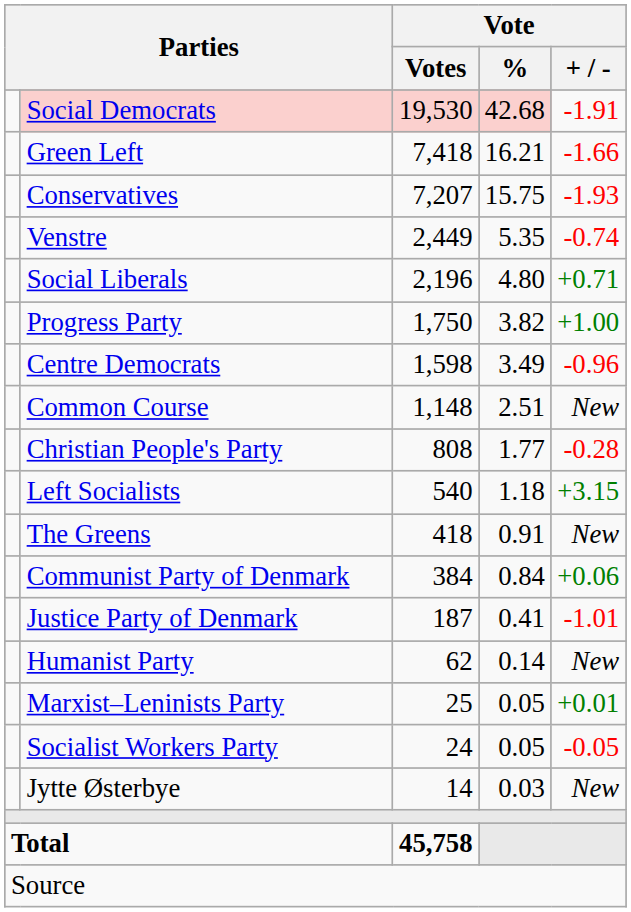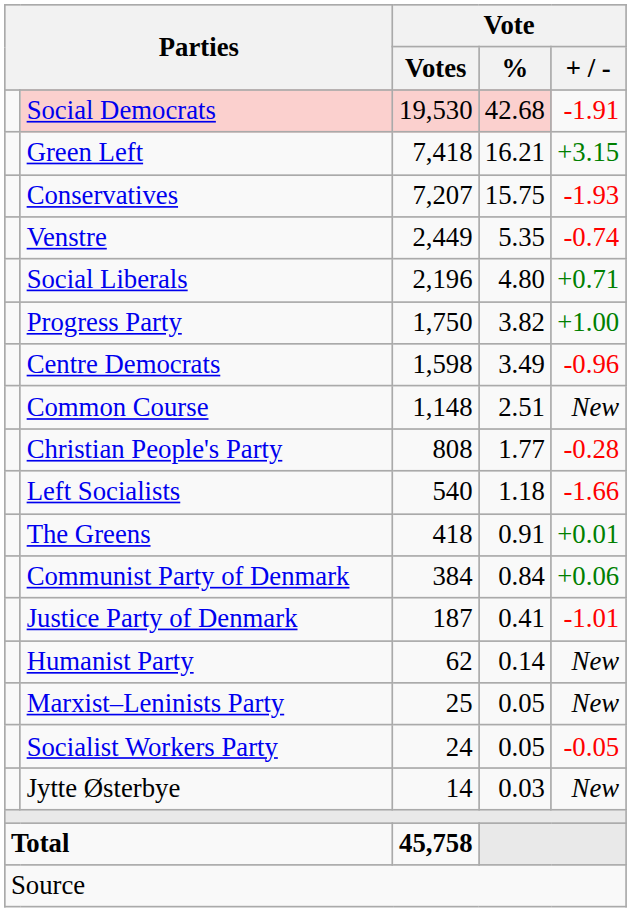(591, 152) -1.66 -> (588, 152) +3.15
(588, 491) +3.15 -> (591, 491) -1.66
(595, 534) New -> (588, 534) +0.01
(588, 703) +0.01 -> (595, 703) New
